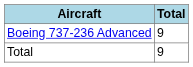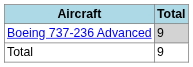(160, 33) no background -> (160, 33) lightgrey background
